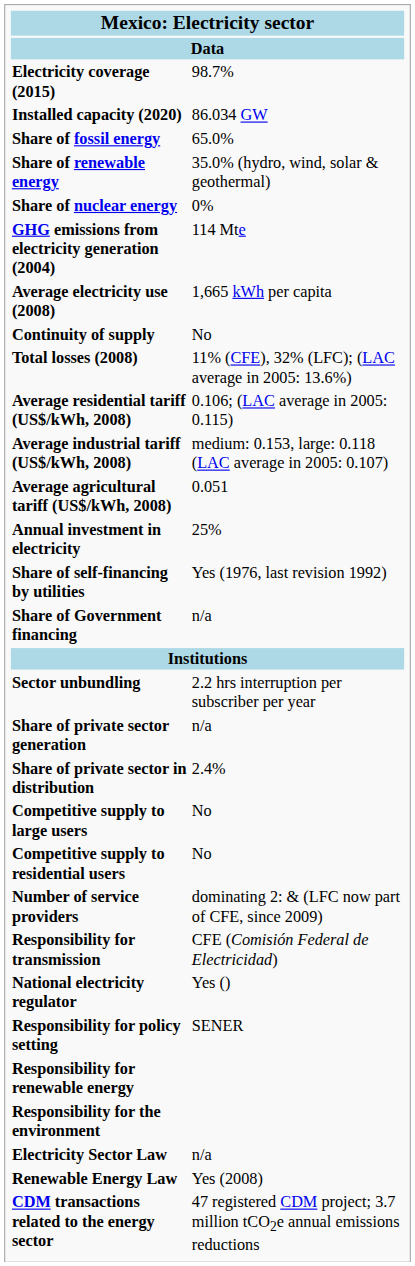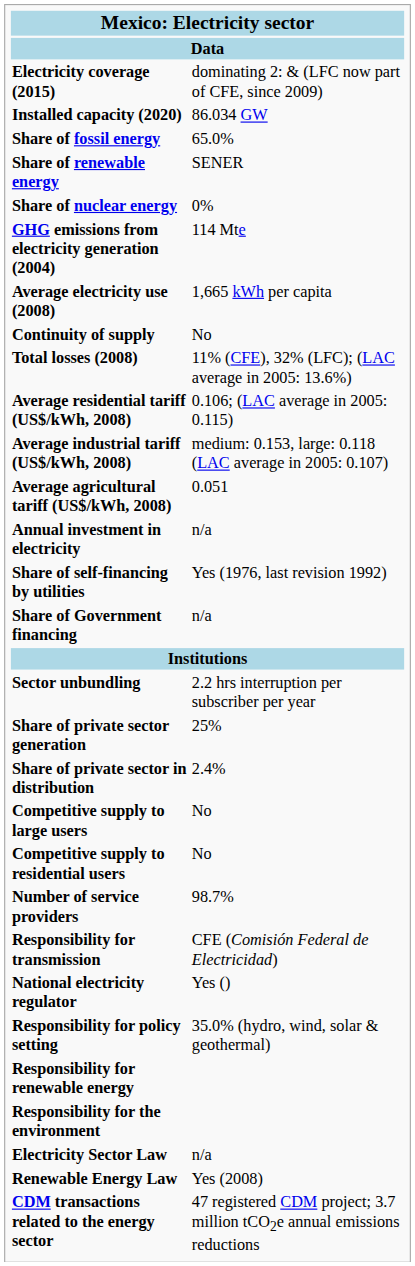(213, 72) 98.7% -> (296, 81) dominating 2: & (LFC now part of CFE, since 2009)
(285, 172) 35.0% (hydro, wind, solar & geothermal) -> (218, 162) SENER
(207, 529) 25% -> (202, 529) n/a
(202, 725) n/a -> (207, 725) 25%
(296, 906) dominating 2: & (LFC now part of CFE, since 2009) -> (213, 897) 98.7%
(218, 1025) SENER -> (285, 1035) 35.0% (hydro, wind, solar & geothermal)
